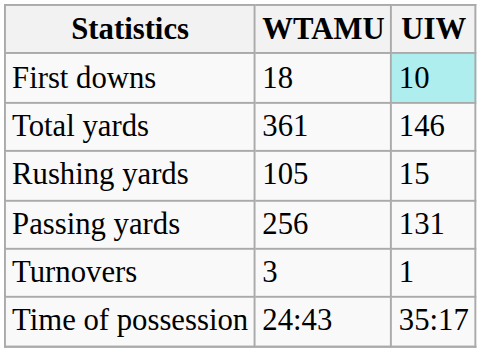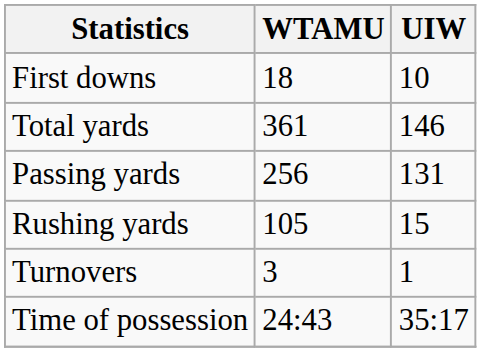(414, 77) paleturquoise background -> (414, 77) no background
rows swapped: (100, 175) <-> (96, 223)
